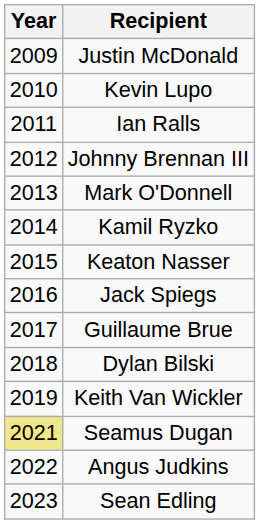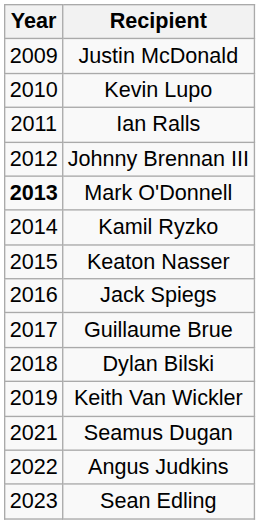(34, 192) normal -> (34, 192) bold
(34, 432) khaki background -> (34, 432) no background
